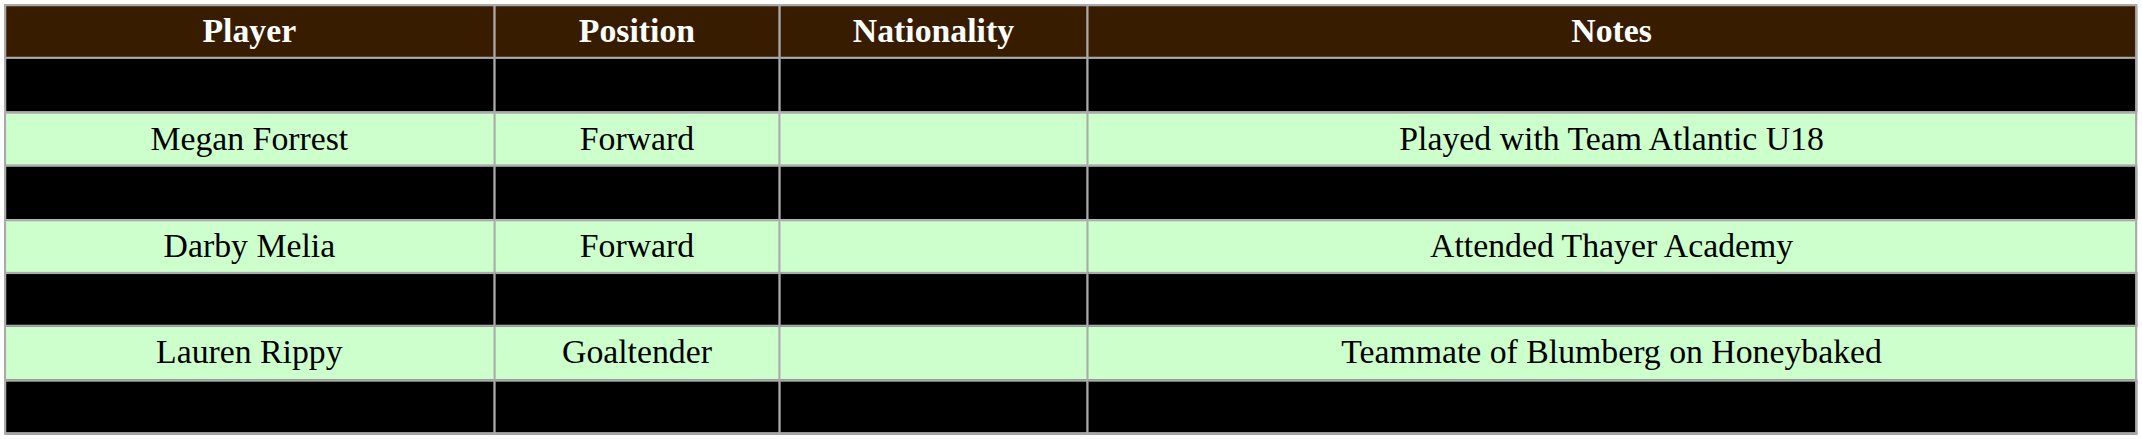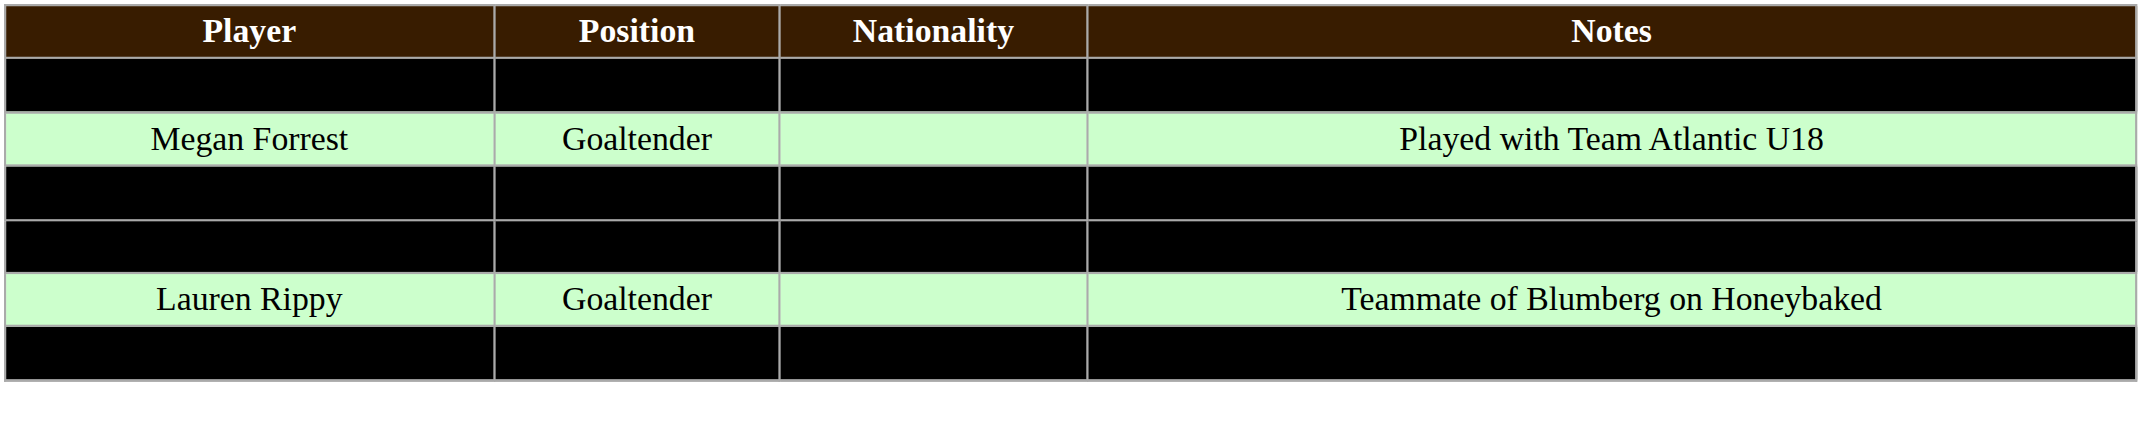(637, 138) Forward -> (637, 138) Goaltender
- row: (249, 245)
(637, 406) Defense -> (637, 352) Forward
